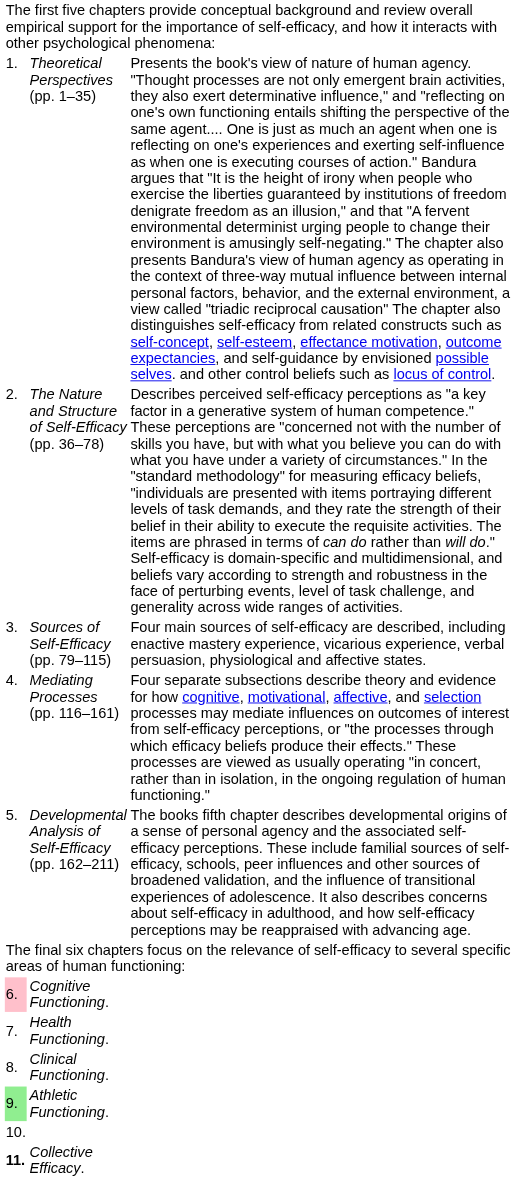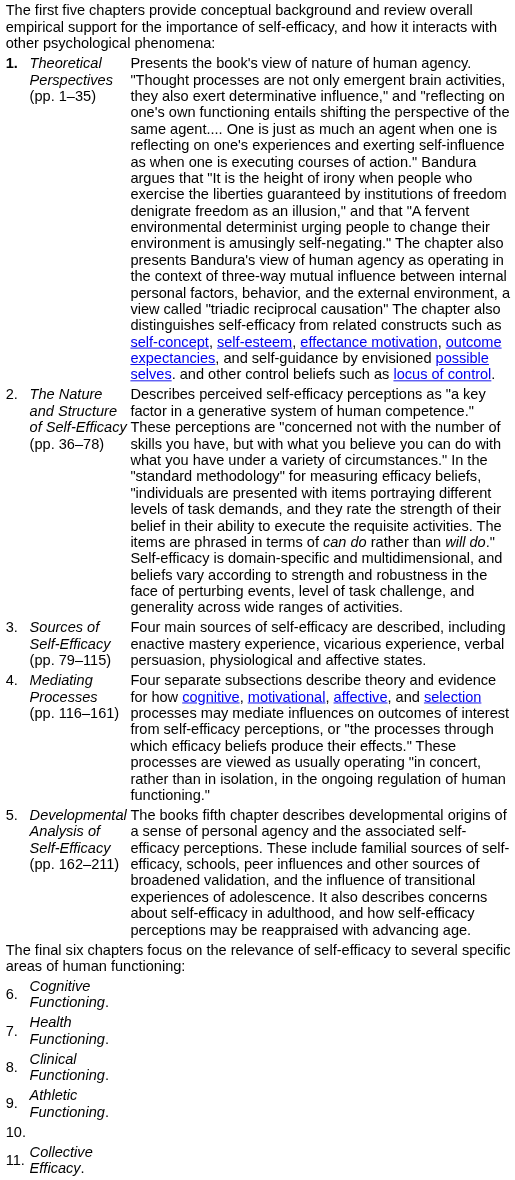(12, 63) normal -> (12, 63) bold
(12, 994) pink background -> (12, 994) no background
(12, 1103) lightgreen background -> (12, 1103) no background
(15, 1160) bold -> (15, 1160) normal
